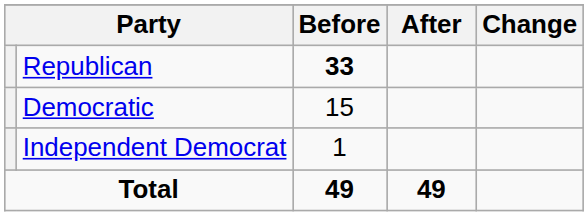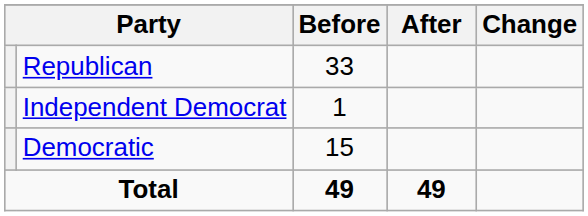(339, 66) bold -> (339, 66) normal
rows swapped: (88, 107) <-> (155, 148)
